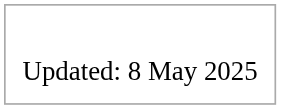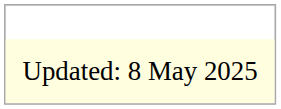(140, 70) no background -> (140, 70) lightyellow background
